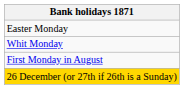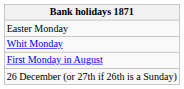(92, 76) gold background -> (92, 76) no background
